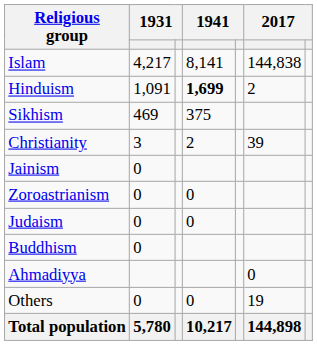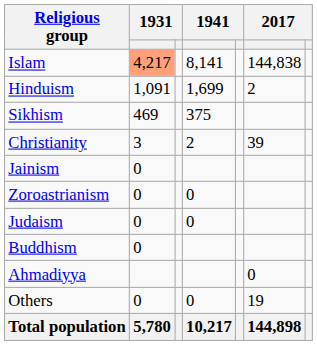(152, 62) no background -> (152, 62) lightsalmon background
(205, 89) bold -> (205, 89) normal
